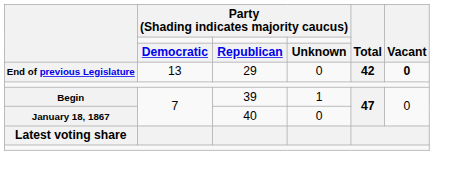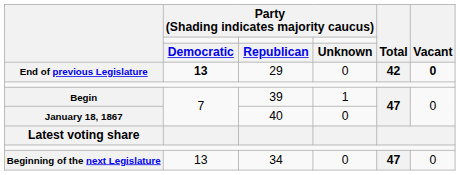(175, 71) normal -> (201, 71) bold
+ row: (84, 160)
